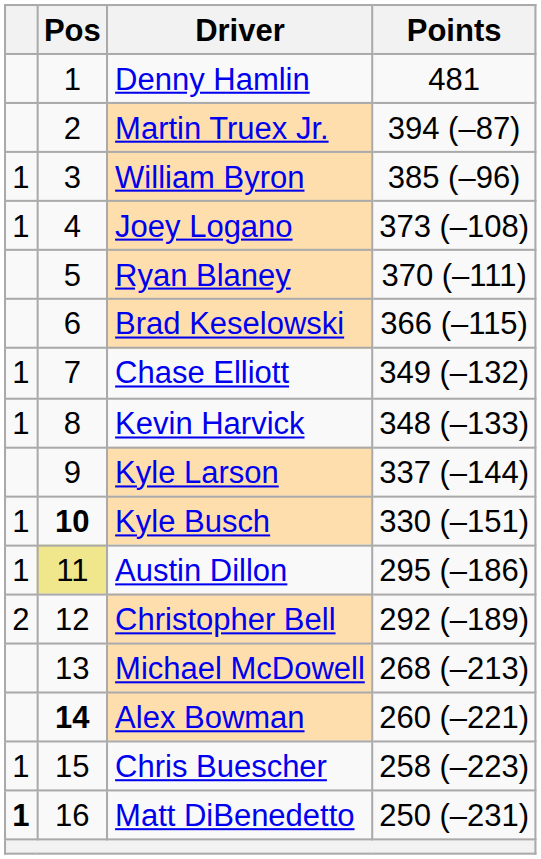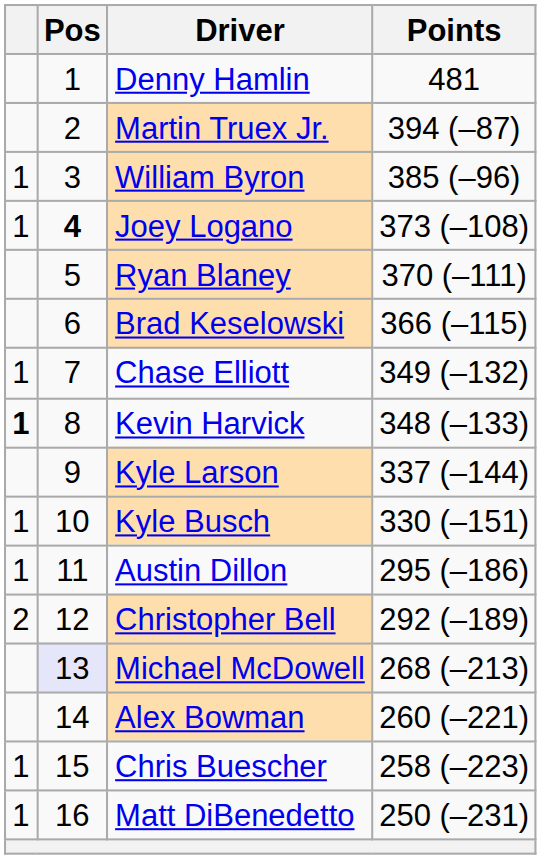(72, 226) normal -> (72, 226) bold
(21, 422) normal -> (21, 422) bold
(72, 521) bold -> (72, 521) normal
(72, 570) khaki background -> (72, 570) no background
(72, 668) no background -> (72, 668) lavender background
(72, 717) bold -> (72, 717) normal
(21, 815) bold -> (21, 815) normal
